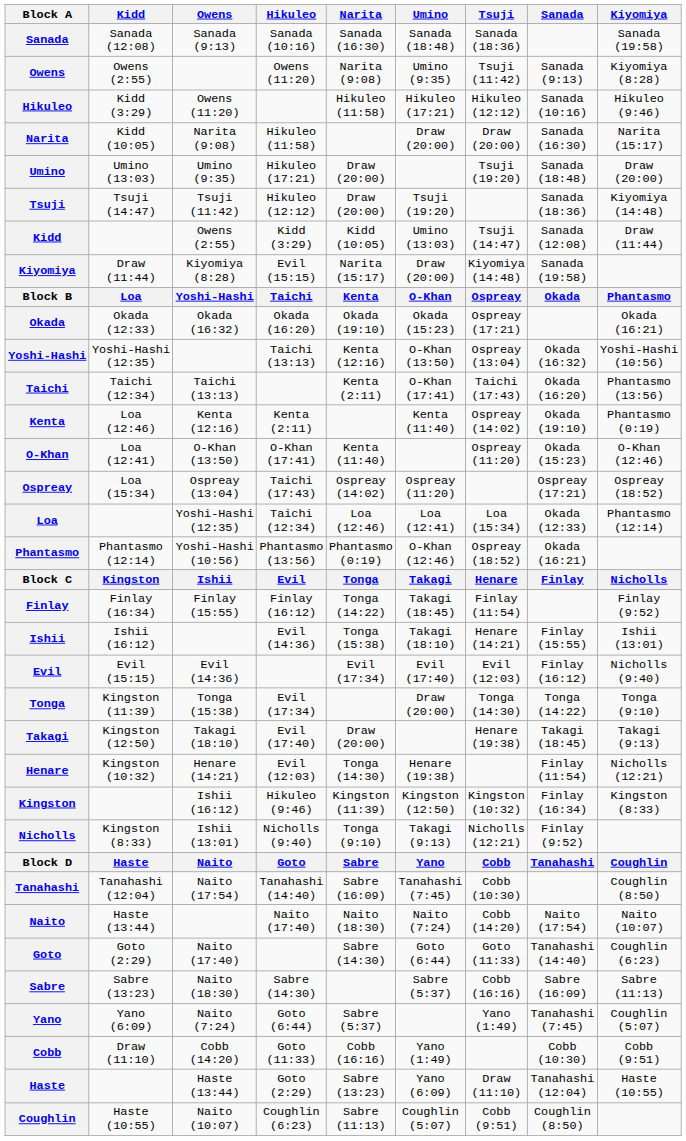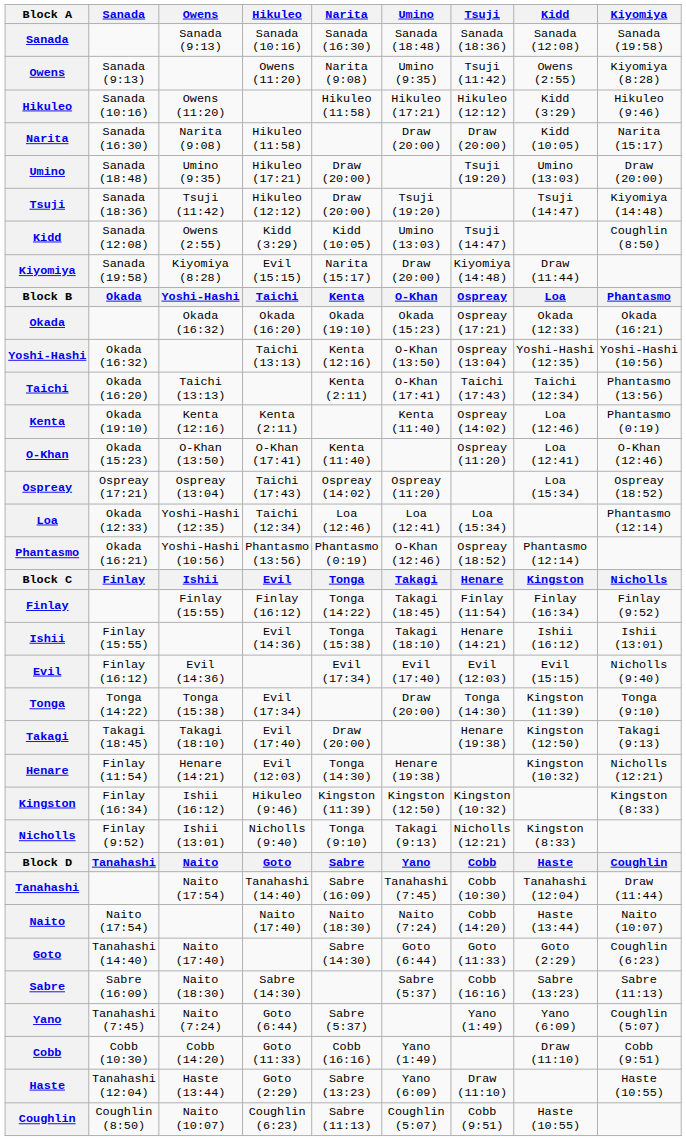columns swapped: (562, 14) <-> (131, 14)
(639, 238) Draw (11:44) -> (639, 238) Coughlin (8:50)
(639, 888) Coughlin (8:50) -> (639, 888) Draw (11:44)
